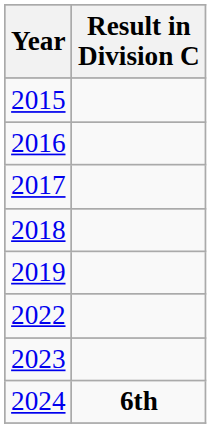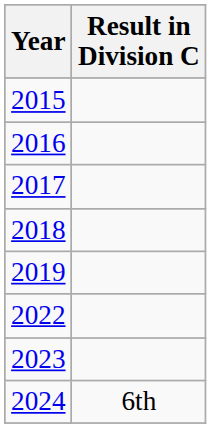(139, 401) bold -> (139, 401) normal
